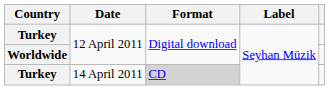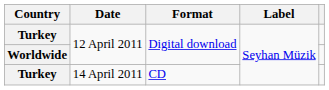(157, 74) lightgrey background -> (157, 74) no background
